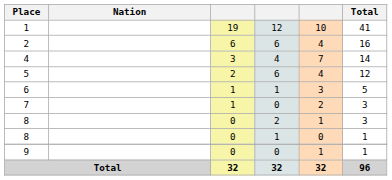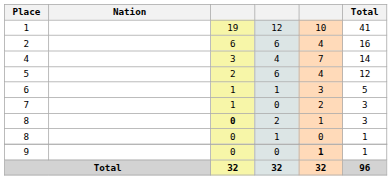(233, 121) normal -> (233, 121) bold
(321, 152) normal -> (321, 152) bold
